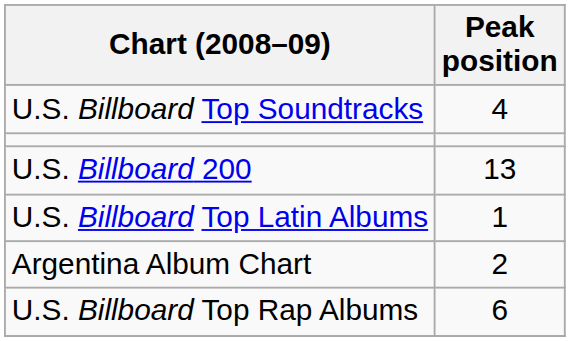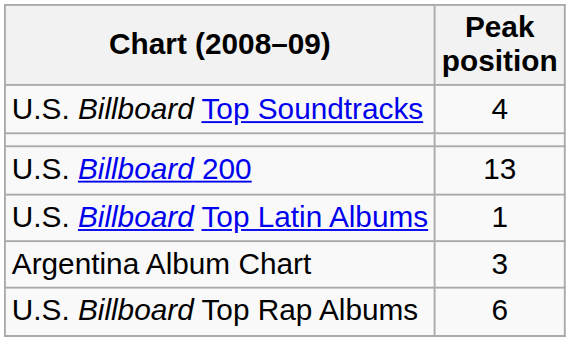(500, 264) 2 -> (500, 264) 3
